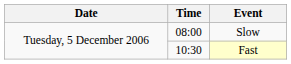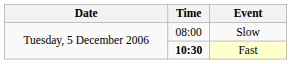(189, 50) normal -> (189, 50) bold
